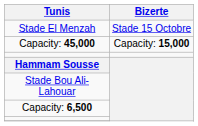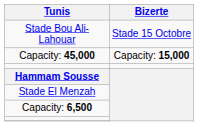(57, 28) Stade El Menzah -> (57, 34) Stade Bou Ali-Lahouar
(57, 86) Stade Bou Ali-Lahouar -> (57, 92) Stade El Menzah
